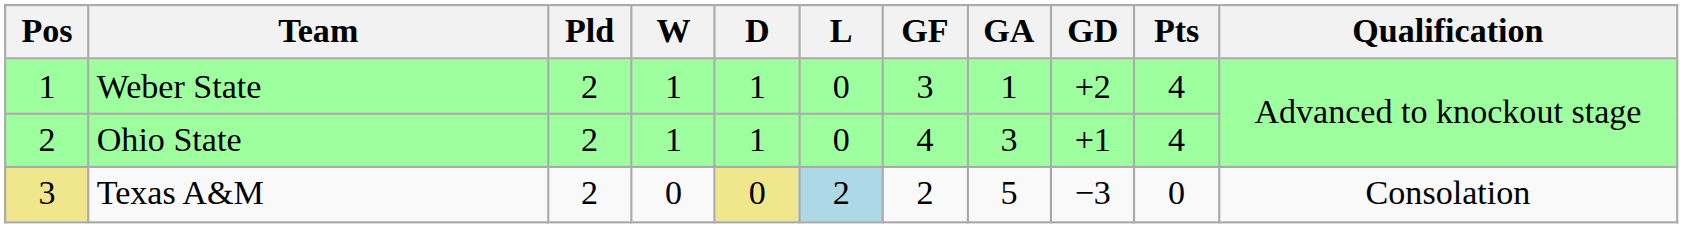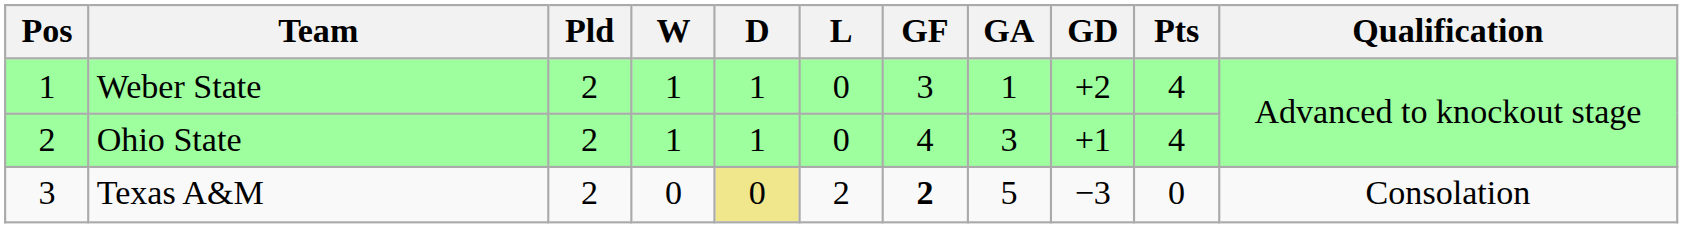(47, 193) khaki background -> (47, 193) no background
(841, 193) lightblue background -> (841, 193) no background
(925, 193) normal -> (925, 193) bold
